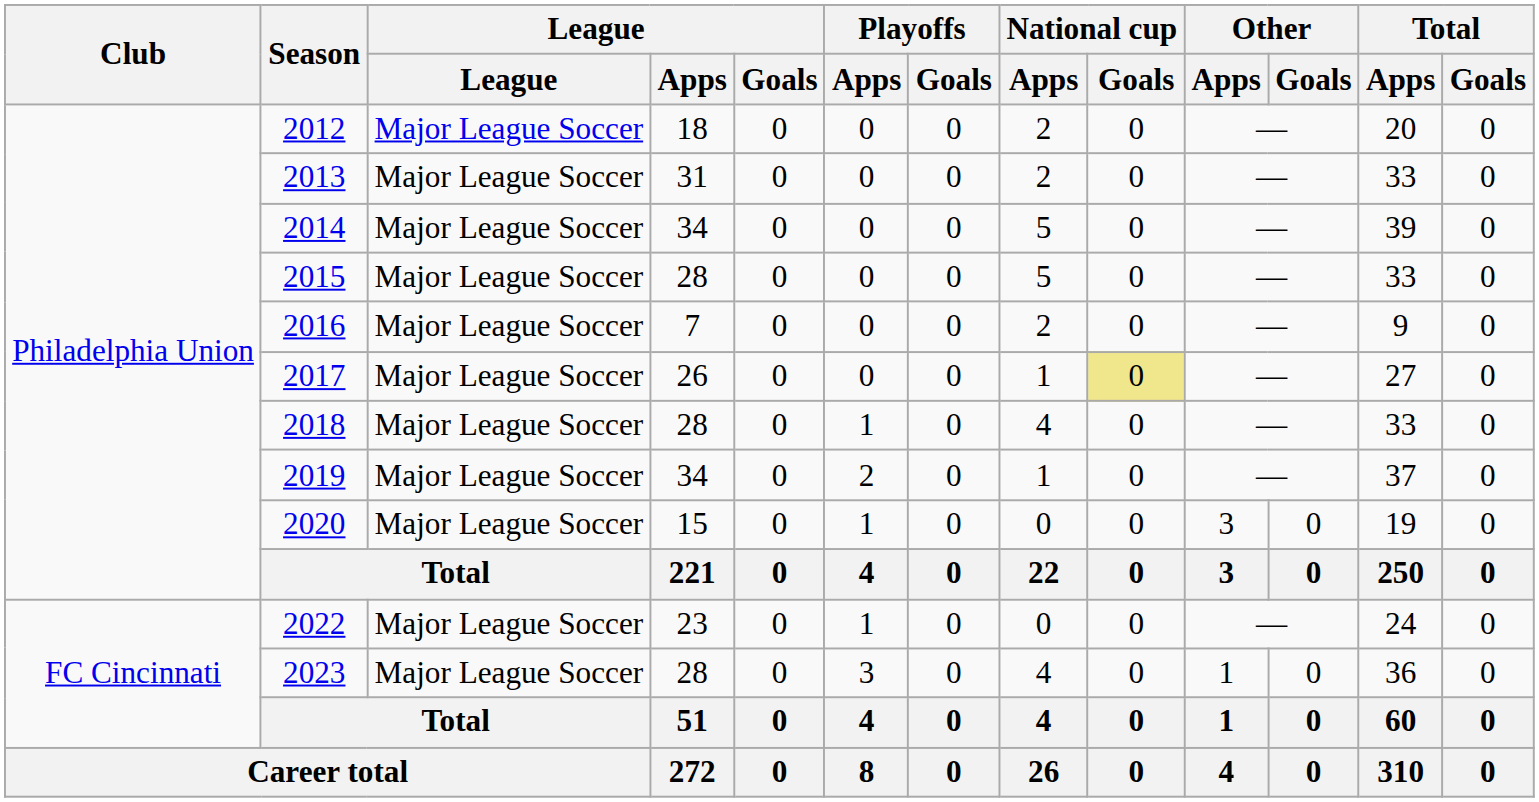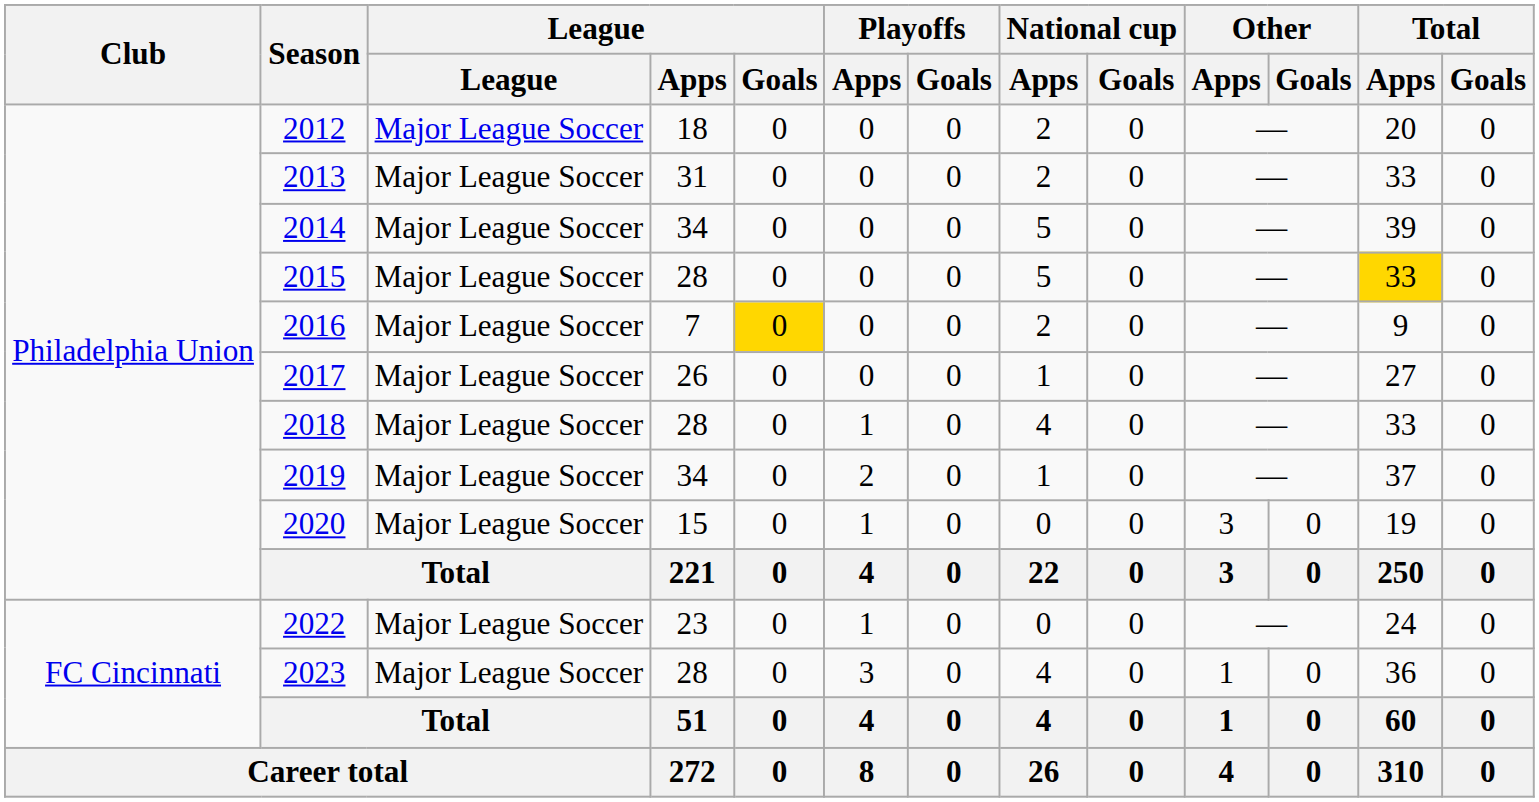(1401, 276) no background -> (1401, 276) gold background
(779, 326) no background -> (779, 326) gold background
(1136, 375) khaki background -> (1136, 375) no background
